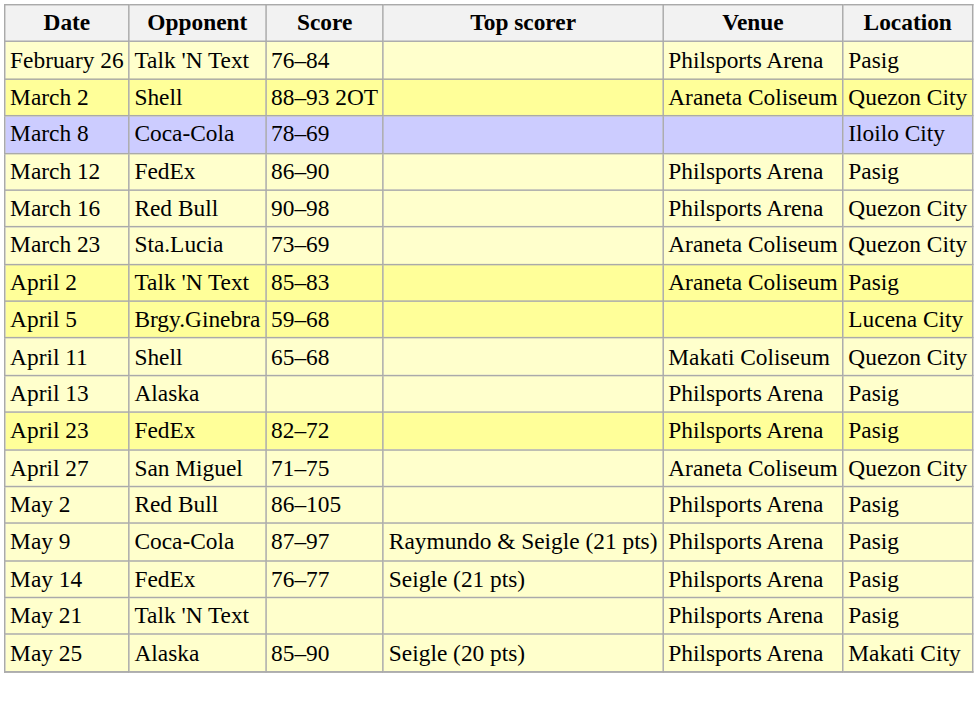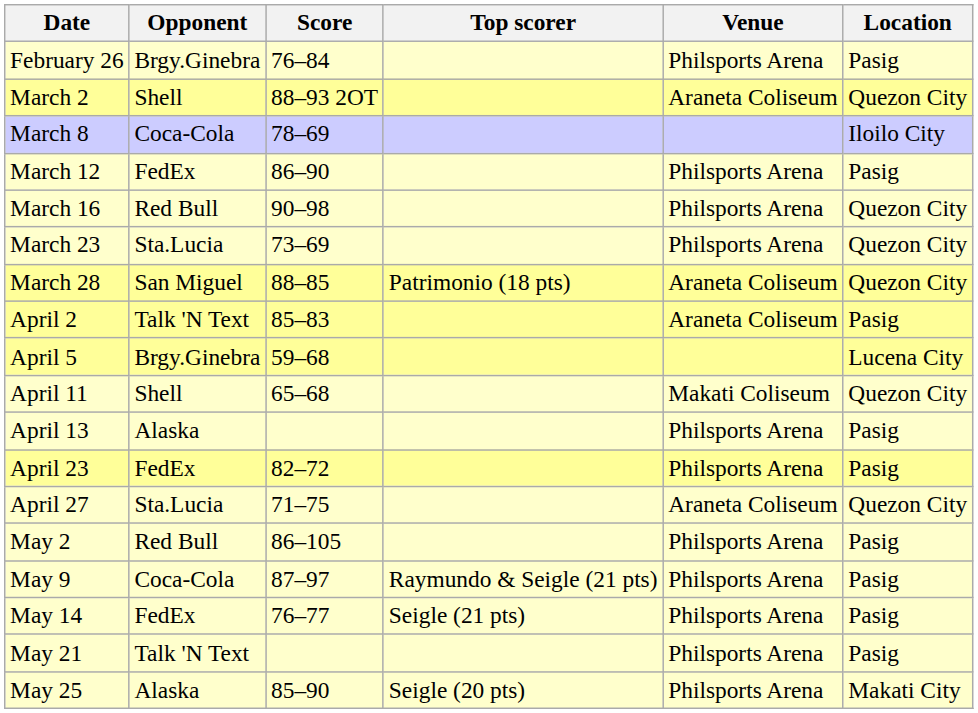(192, 60) Talk 'N Text -> (197, 60) Brgy.Ginebra
(753, 245) Araneta Coliseum -> (746, 245) Philsports Arena
+ row: (55, 282)
(189, 467) San Miguel -> (179, 504) Sta.Lucia
